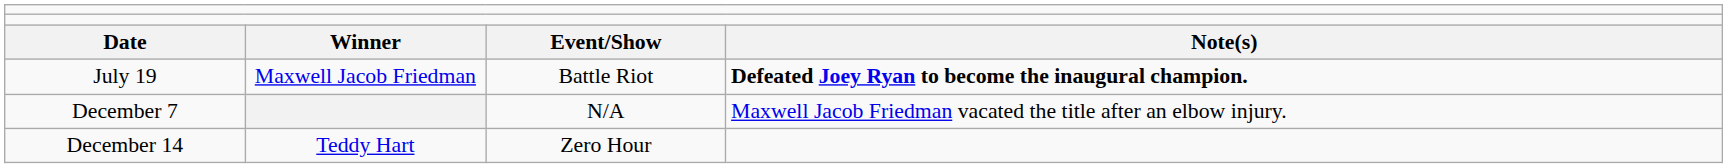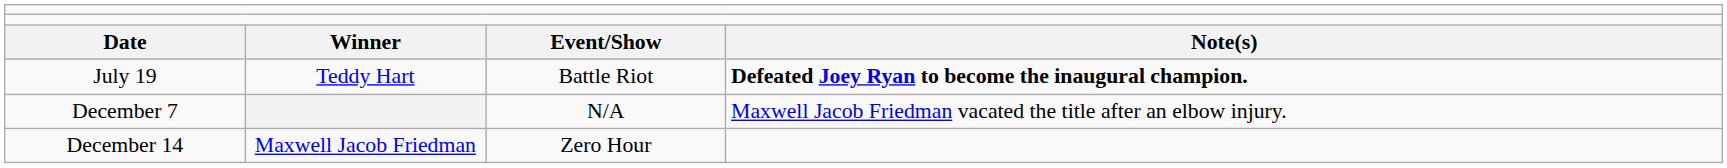(365, 76) Maxwell Jacob Friedman -> (365, 76) Teddy Hart
(365, 145) Teddy Hart -> (365, 145) Maxwell Jacob Friedman
